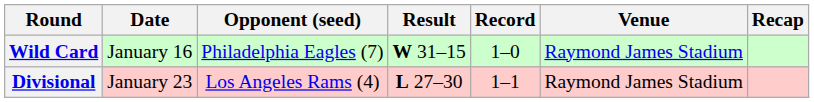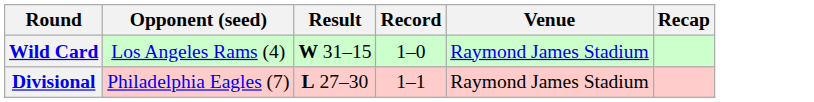- column: (150, 19)
(292, 50) Philadelphia Eagles (7) -> (198, 50) Los Angeles Rams (4)
(292, 81) Los Angeles Rams (4) -> (198, 81) Philadelphia Eagles (7)
